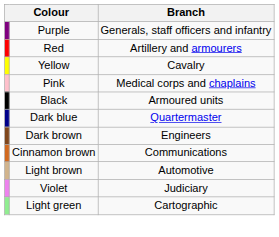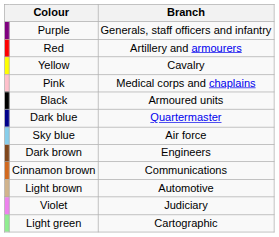+ row: (54, 135)
